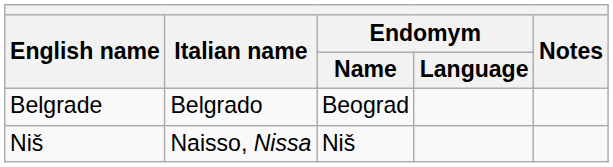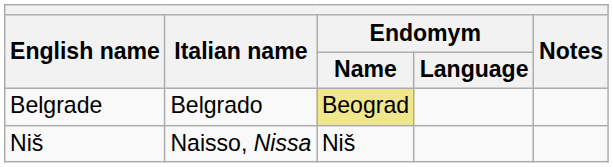(365, 106) no background -> (365, 106) khaki background
